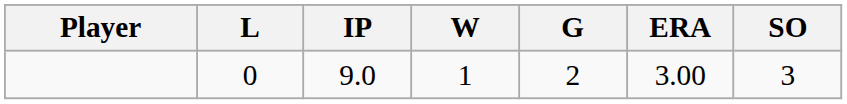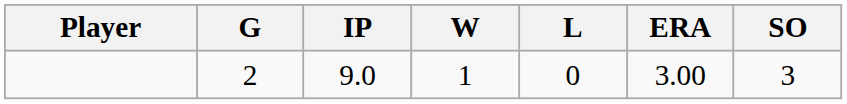columns swapped: (573, 27) <-> (250, 27)
